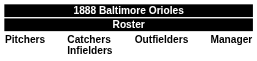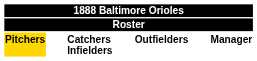(25, 39) no background -> (25, 39) gold background
